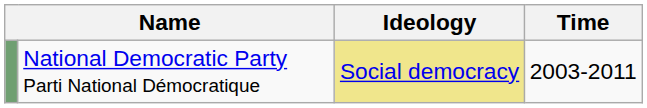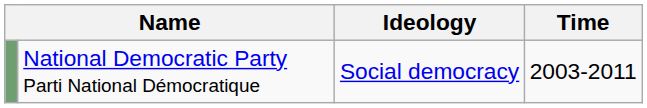(430, 71) khaki background -> (430, 71) no background
